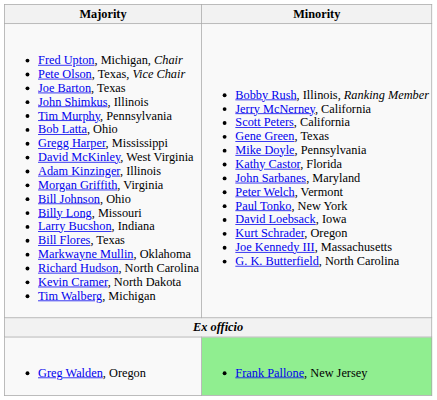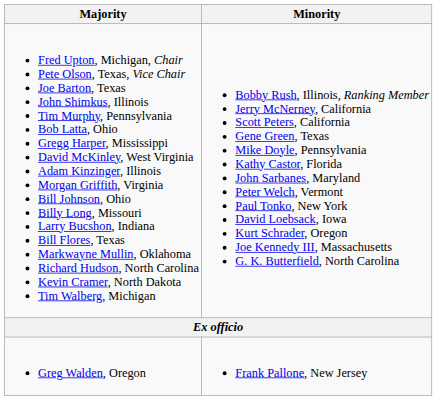(317, 373) lightgreen background -> (317, 373) no background
